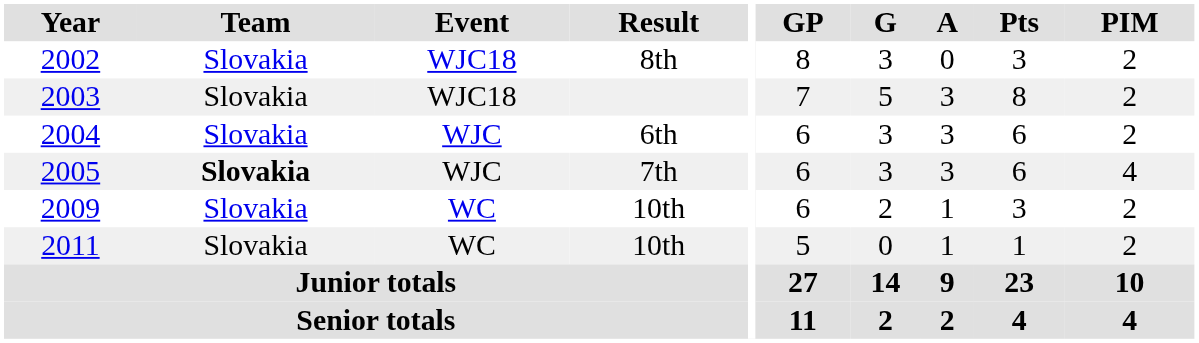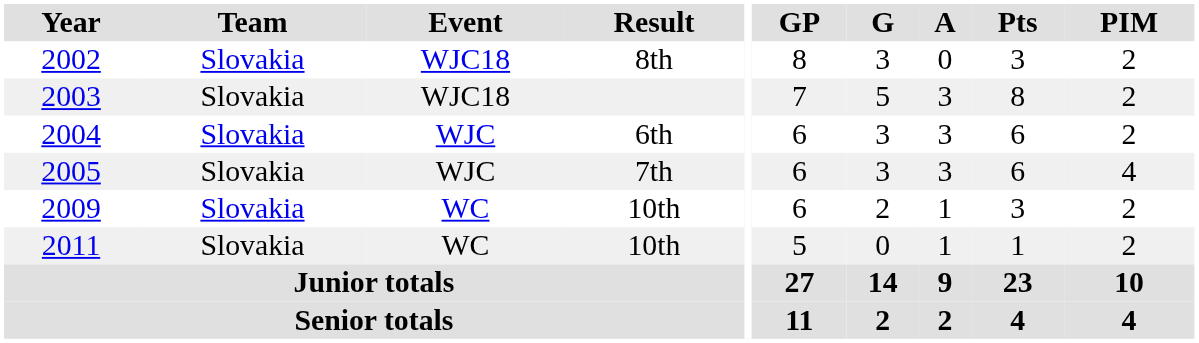(256, 170) bold -> (252, 170) normal
